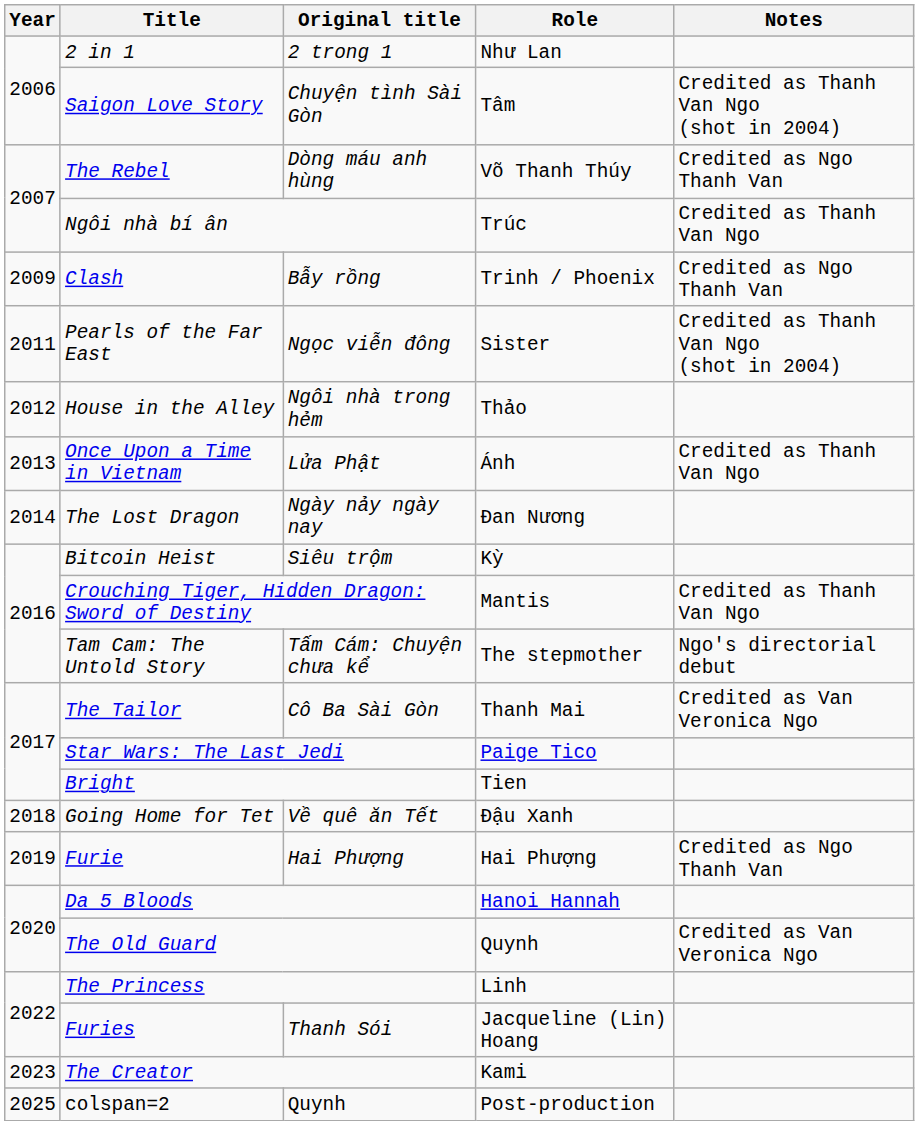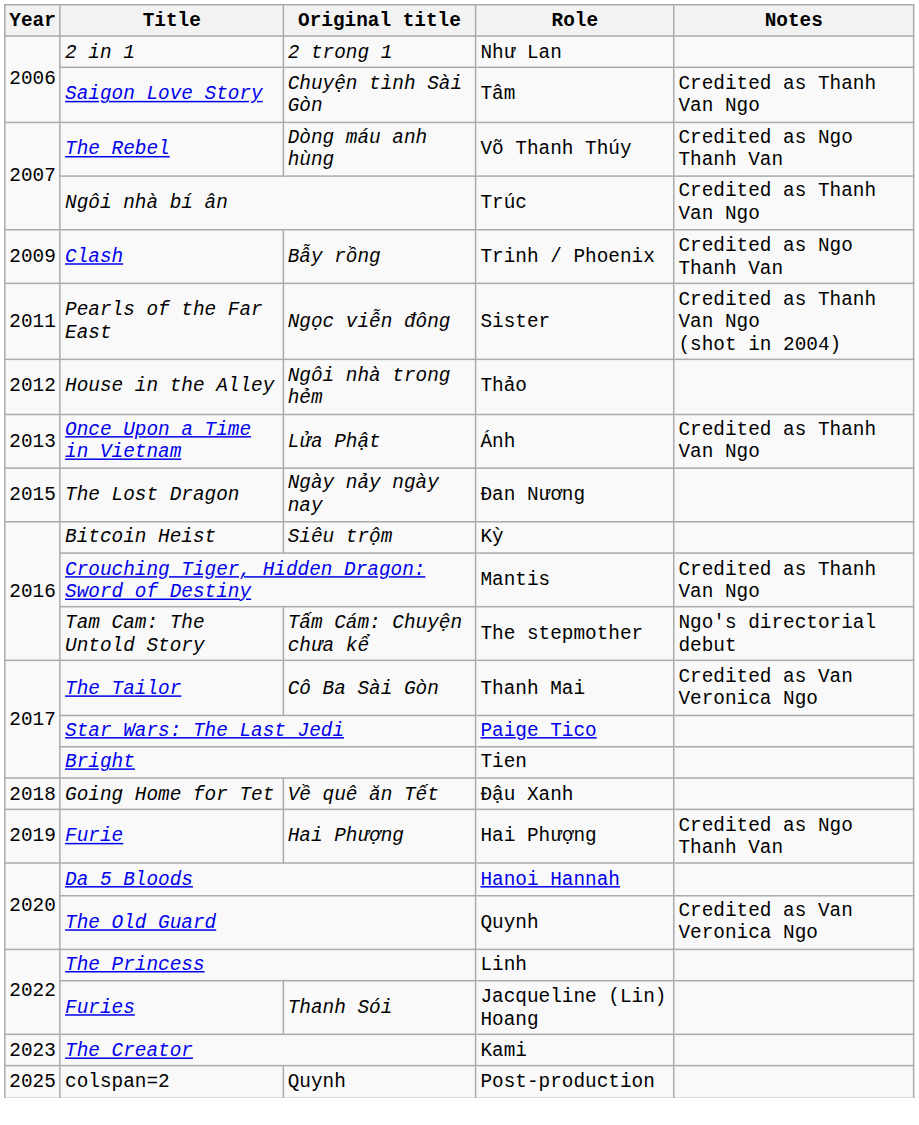(777, 106) Credited as Thanh Van Ngo (shot in 2004) -> (777, 95) Credited as Thanh Van Ngo
(33, 517) 2014 -> (33, 495) 2015
